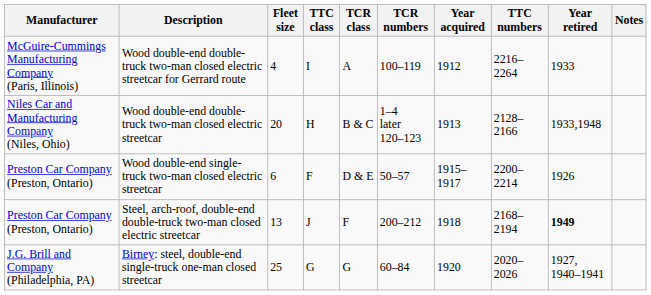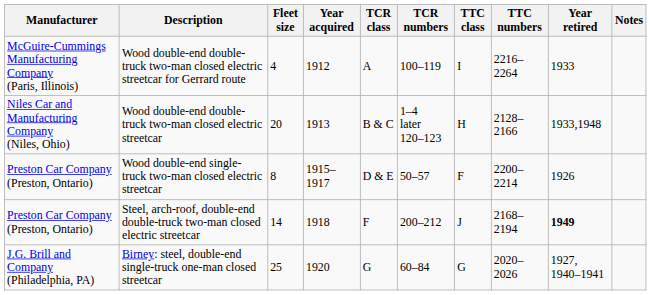columns swapped: (463, 20) <-> (322, 20)
(273, 176) 6 -> (273, 176) 8
(276, 222) 13 -> (276, 222) 14
